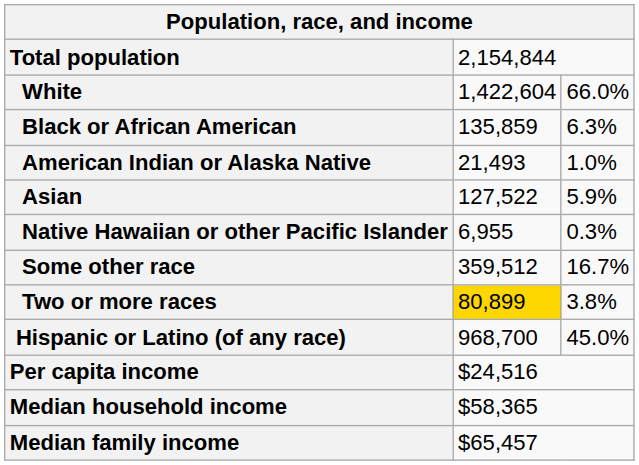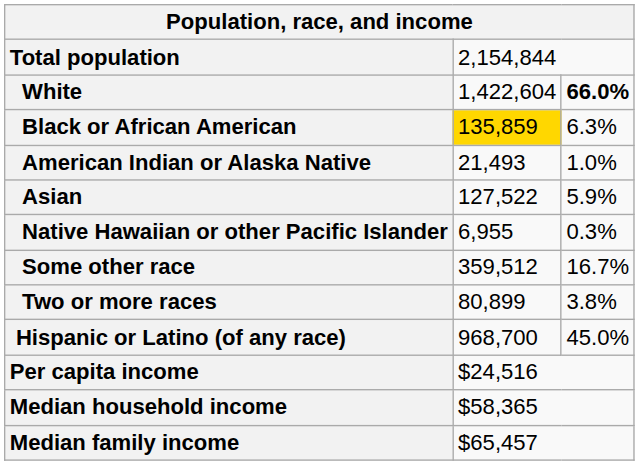(598, 92) normal -> (598, 92) bold
(498, 127) no background -> (498, 127) gold background
(492, 302) gold background -> (492, 302) no background
